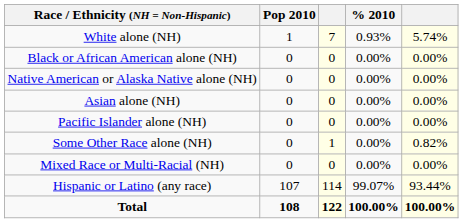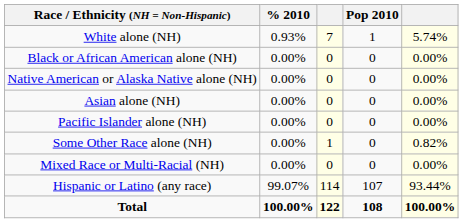columns swapped: (289, 15) <-> (373, 15)
